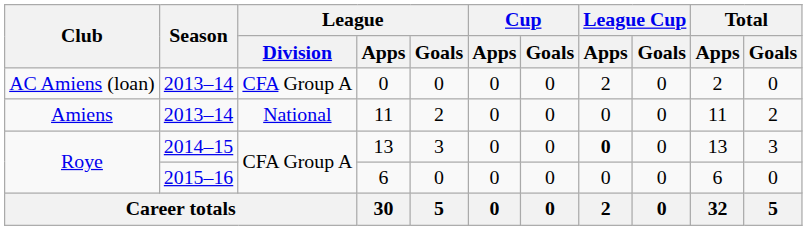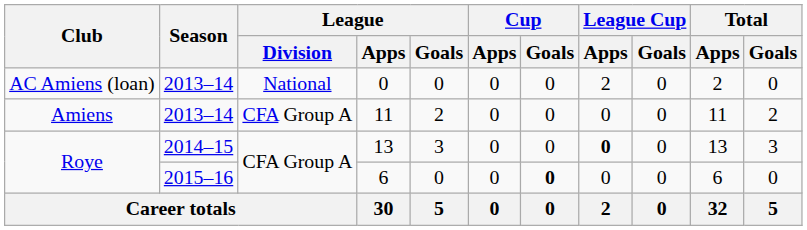(297, 83) CFA Group A -> (297, 83) National
(297, 114) National -> (297, 114) CFA Group A
(550, 177) normal -> (550, 177) bold
